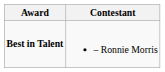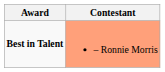(113, 50) no background -> (113, 50) lightsalmon background
